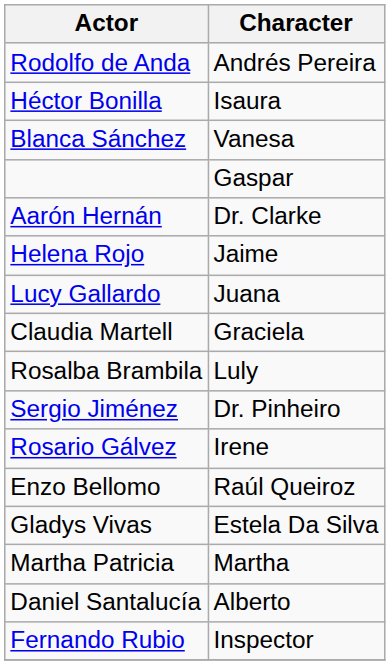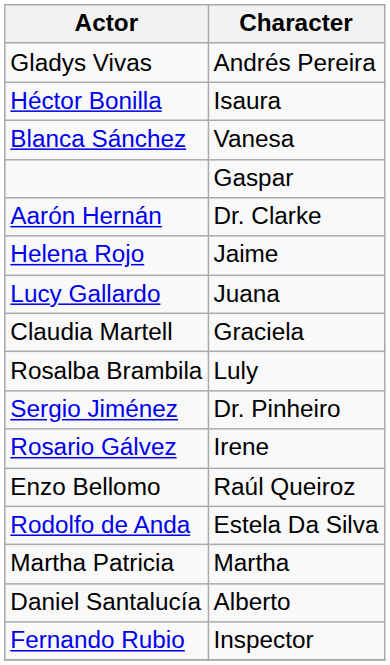(100, 62) Rodolfo de Anda -> (81, 62) Gladys Vivas
(81, 525) Gladys Vivas -> (100, 525) Rodolfo de Anda
